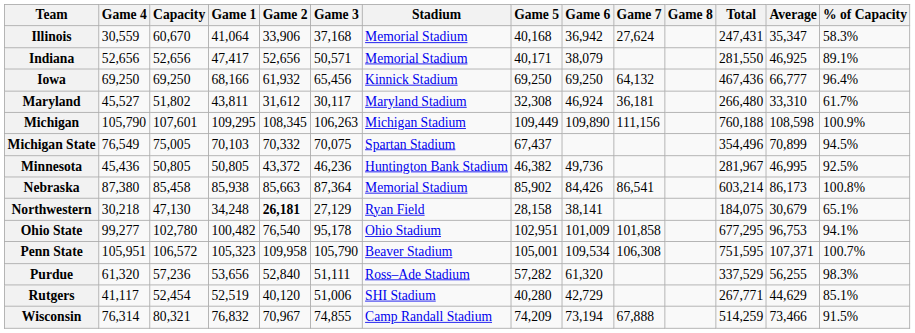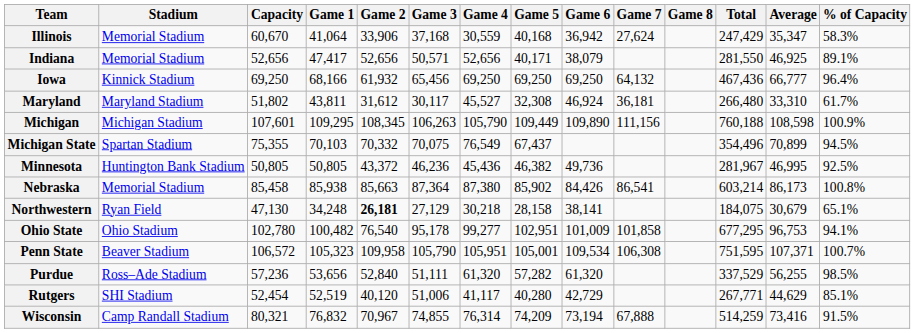columns swapped: (436, 15) <-> (124, 15)
(741, 36) 247,431 -> (741, 36) 247,429
(172, 144) 75,005 -> (270, 144) 75,355
(841, 274) 98.3% -> (841, 274) 98.5%
(788, 317) 73,466 -> (788, 317) 73,416
